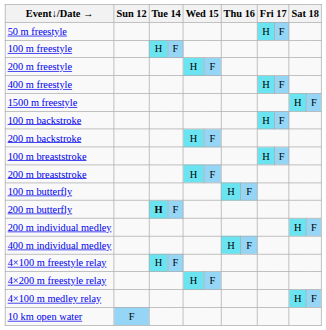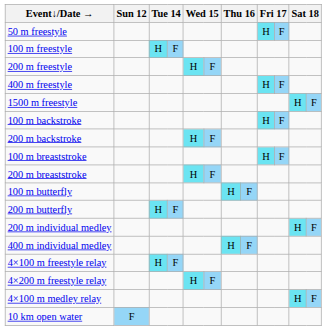(158, 209) bold -> (158, 209) normal
